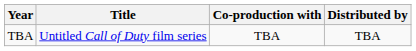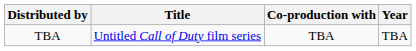columns swapped: (20, 14) <-> (368, 14)
